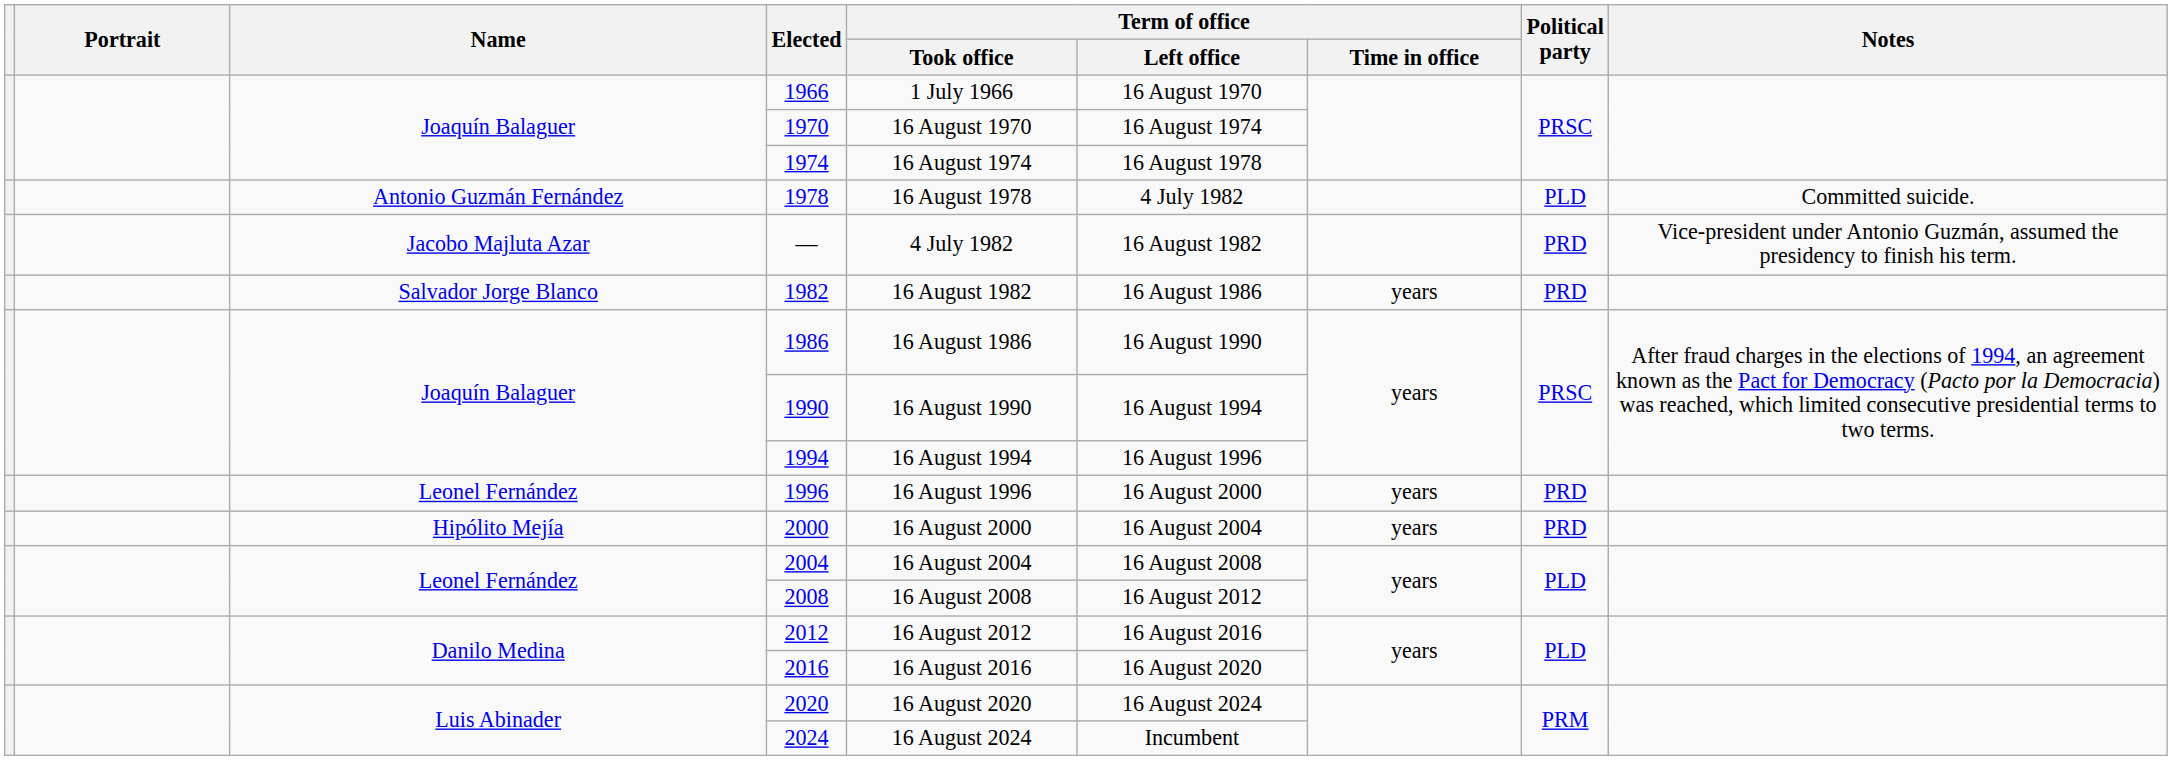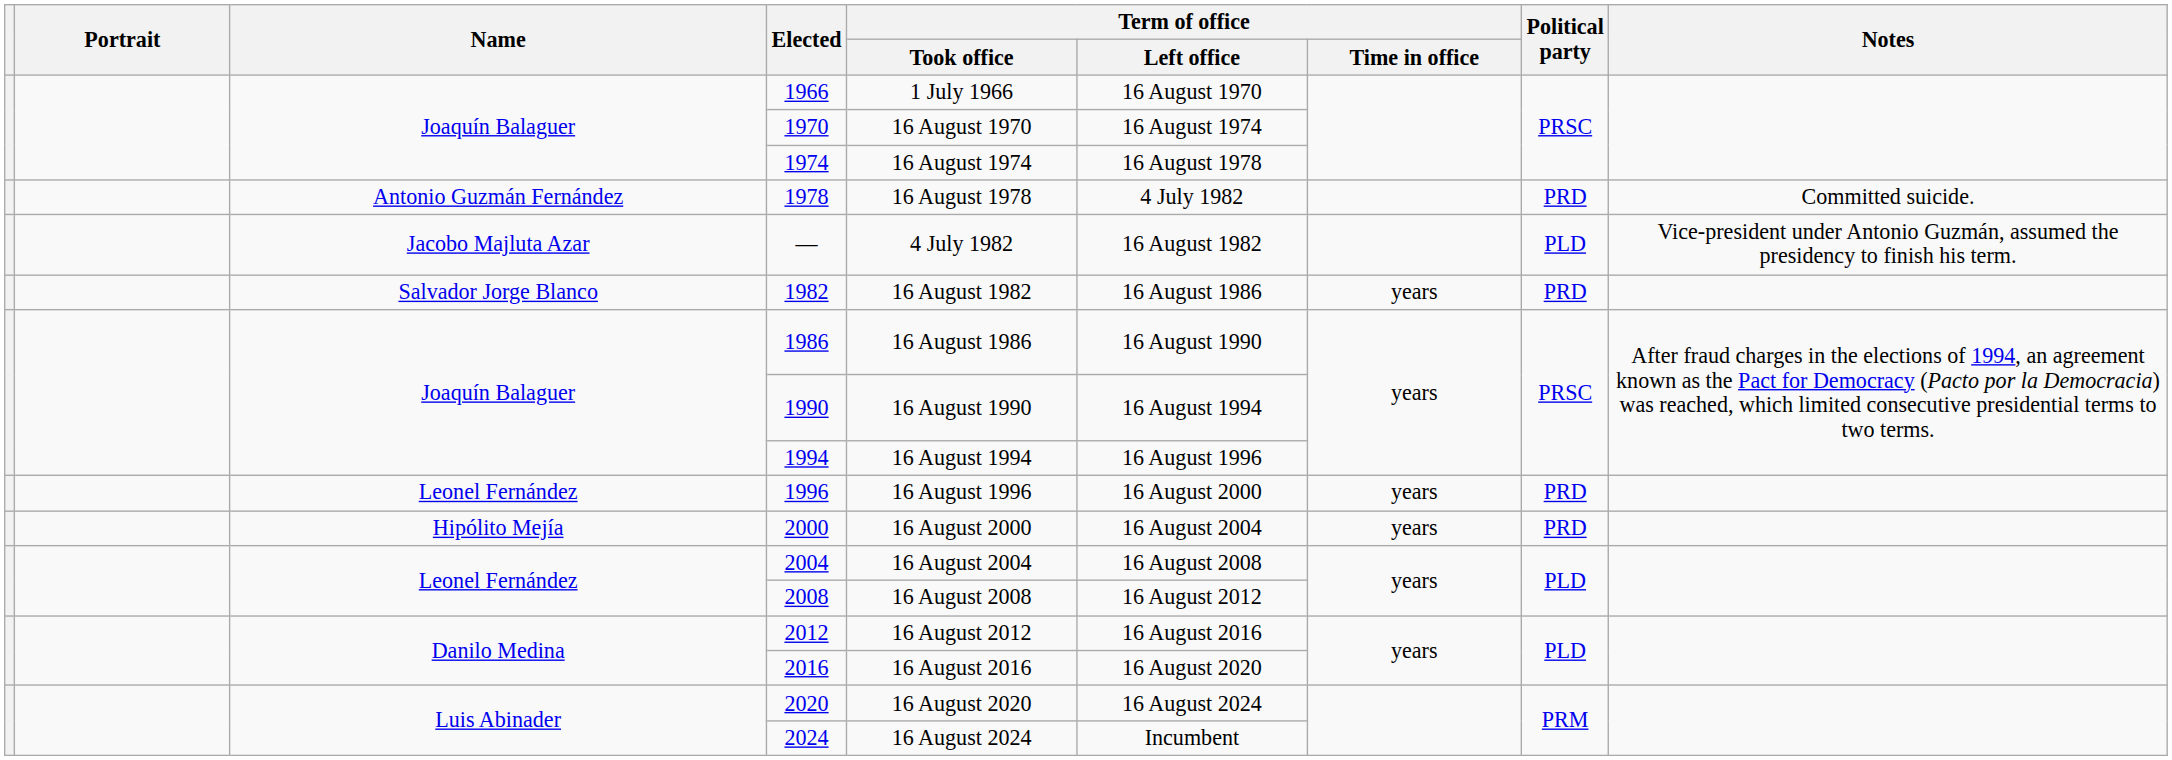(1565, 197) PLD -> (1565, 197) PRD
(1565, 244) PRD -> (1565, 244) PLD
